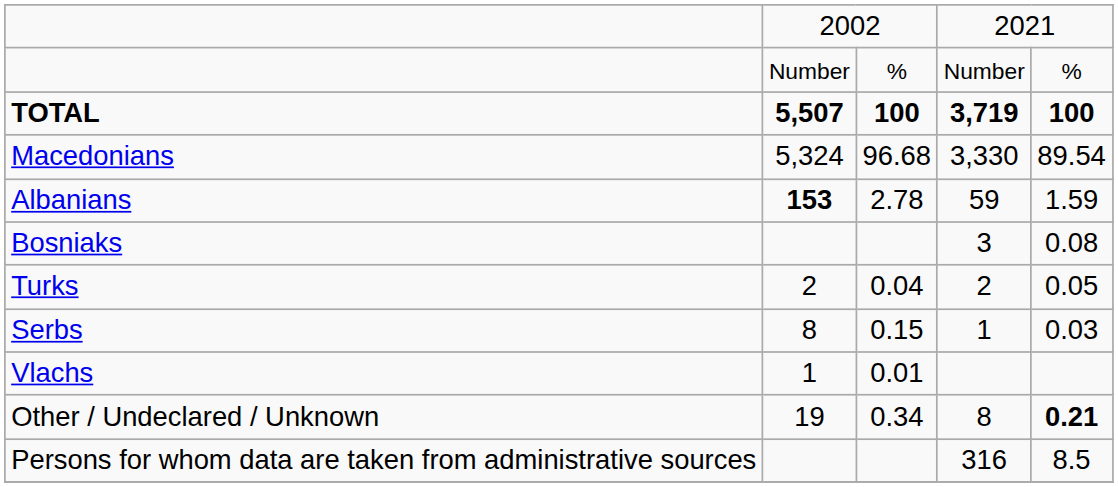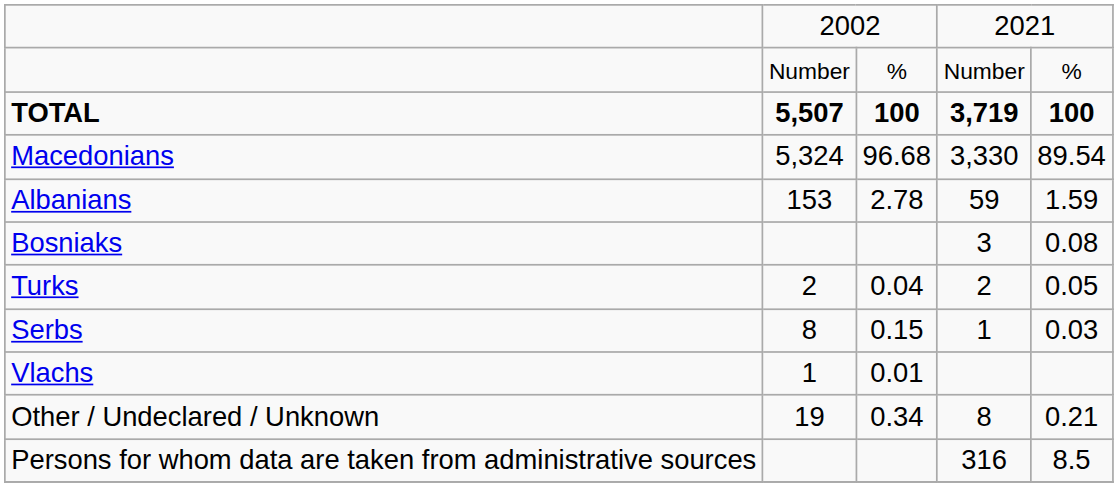(809, 199) bold -> (809, 199) normal
(1072, 416) bold -> (1072, 416) normal
